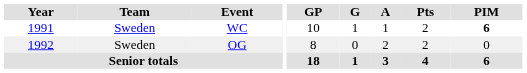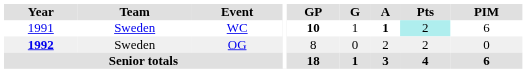(313, 28) normal -> (313, 28) bold
(385, 28) normal -> (385, 28) bold
(425, 28) no background -> (425, 28) paleturquoise background
(487, 28) bold -> (487, 28) normal
(41, 44) normal -> (41, 44) bold
